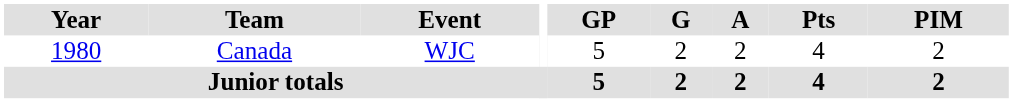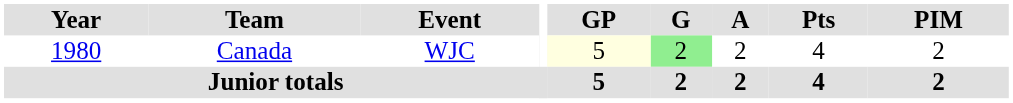(599, 50) no background -> (599, 50) lightyellow background
(681, 50) no background -> (681, 50) lightgreen background
